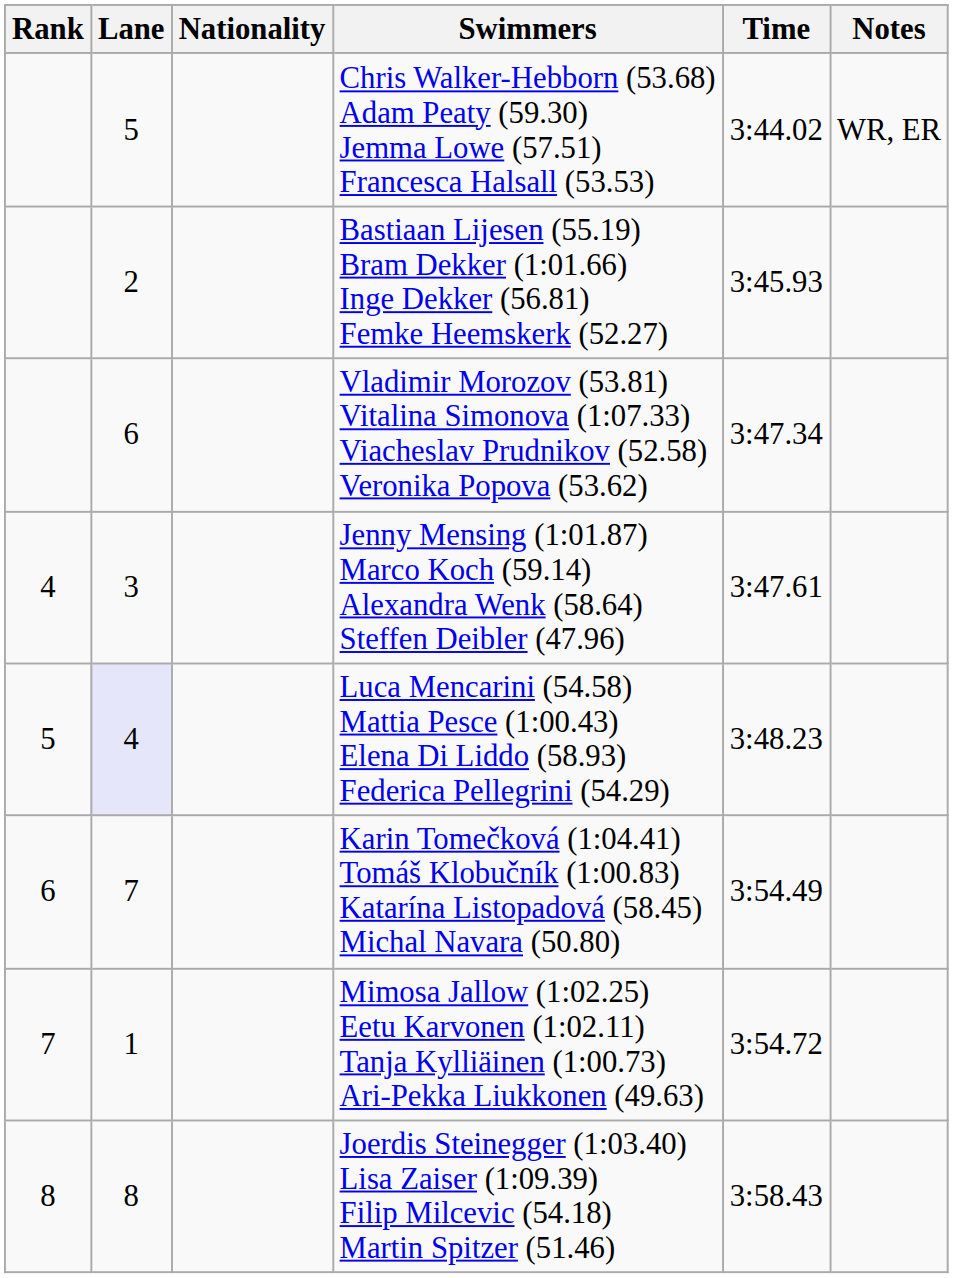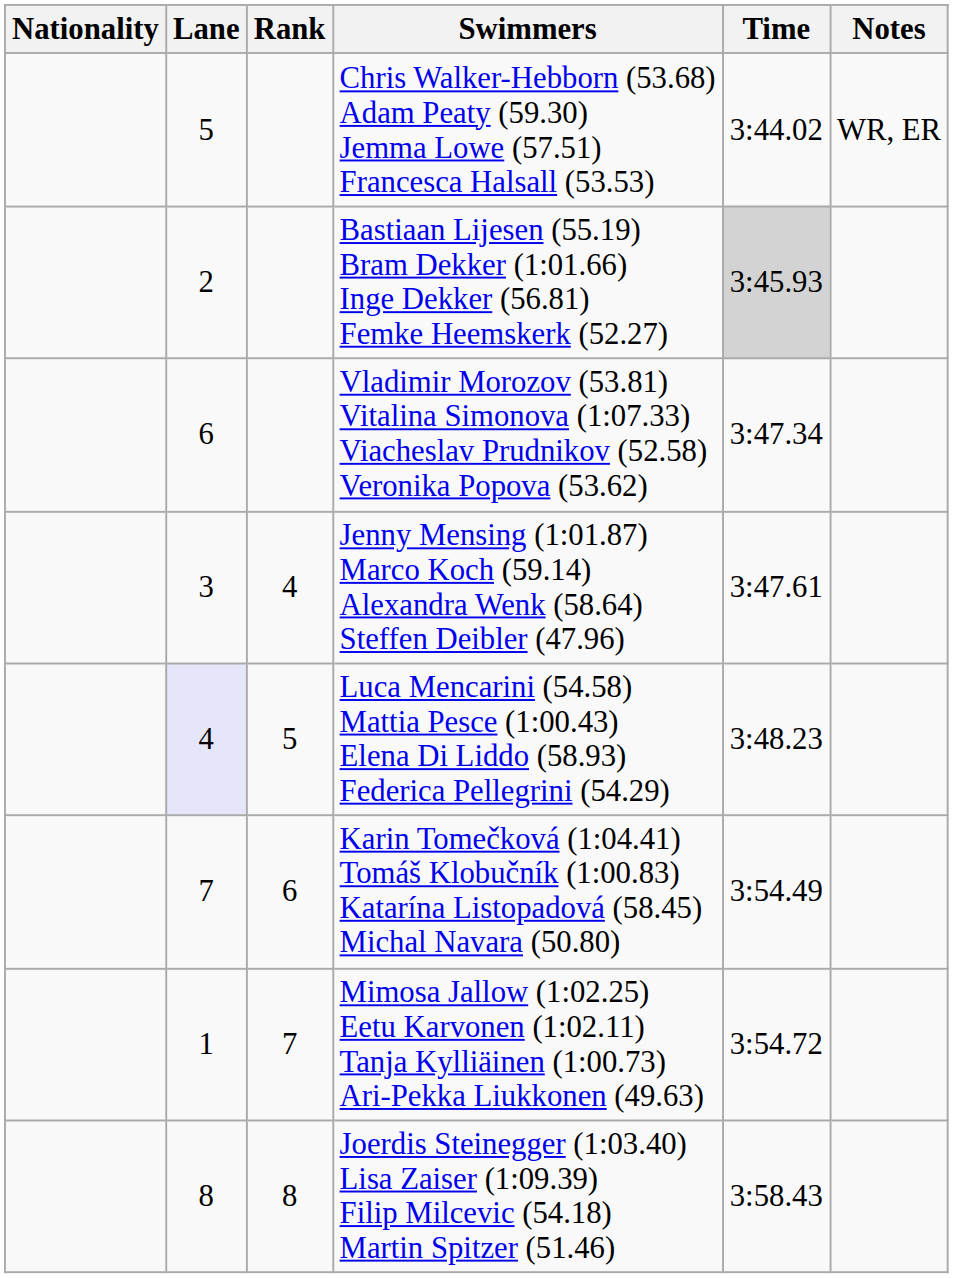columns swapped: (48, 28) <-> (252, 28)
(776, 281) no background -> (776, 281) lightgrey background
